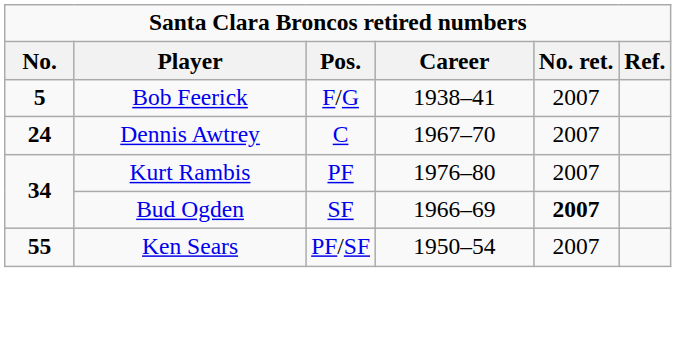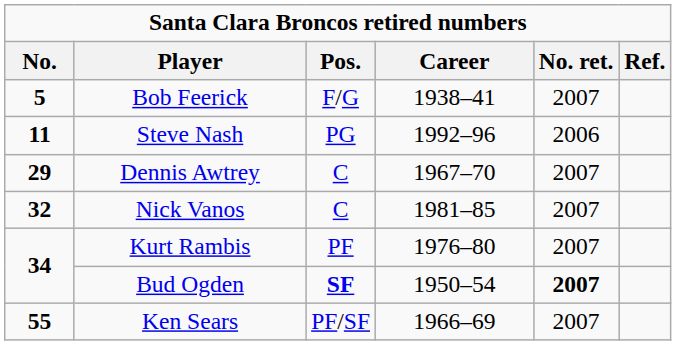+ row: (190, 135)
(40, 135) 24 -> (40, 172) 29
+ row: (190, 209)
(341, 209) normal -> (341, 284) bold
(454, 209) 1966–69 -> (454, 284) 1950–54
(454, 246) 1950–54 -> (454, 321) 1966–69
